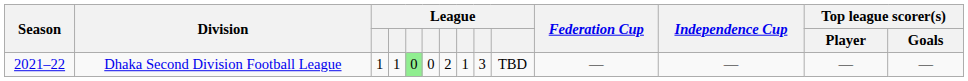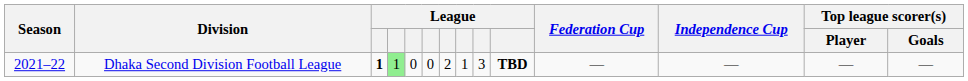(380, 64) normal -> (379, 64) bold
(397, 64) no background -> (396, 64) lightgreen background
(414, 64) lightgreen background -> (413, 64) no background
(513, 64) normal -> (513, 64) bold
